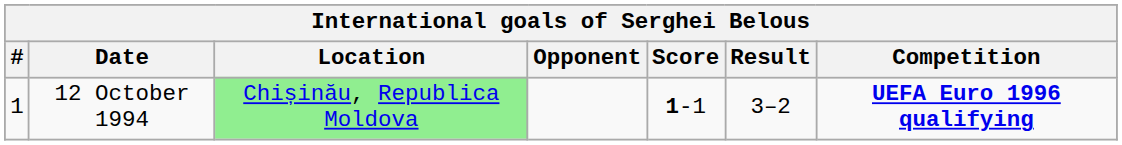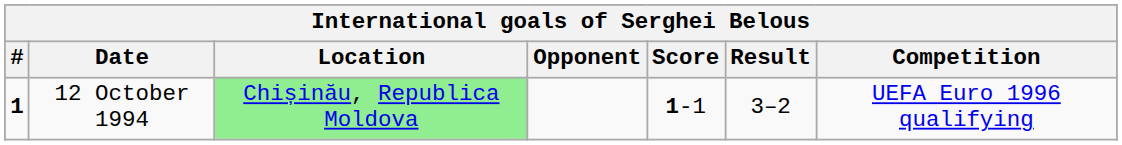(17, 109) normal -> (17, 109) bold
(966, 109) bold -> (966, 109) normal
